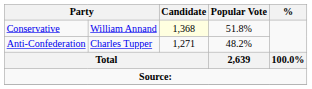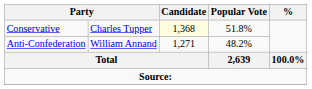(123, 28) William Annand -> (121, 28) Charles Tupper
(121, 44) Charles Tupper -> (123, 44) William Annand
